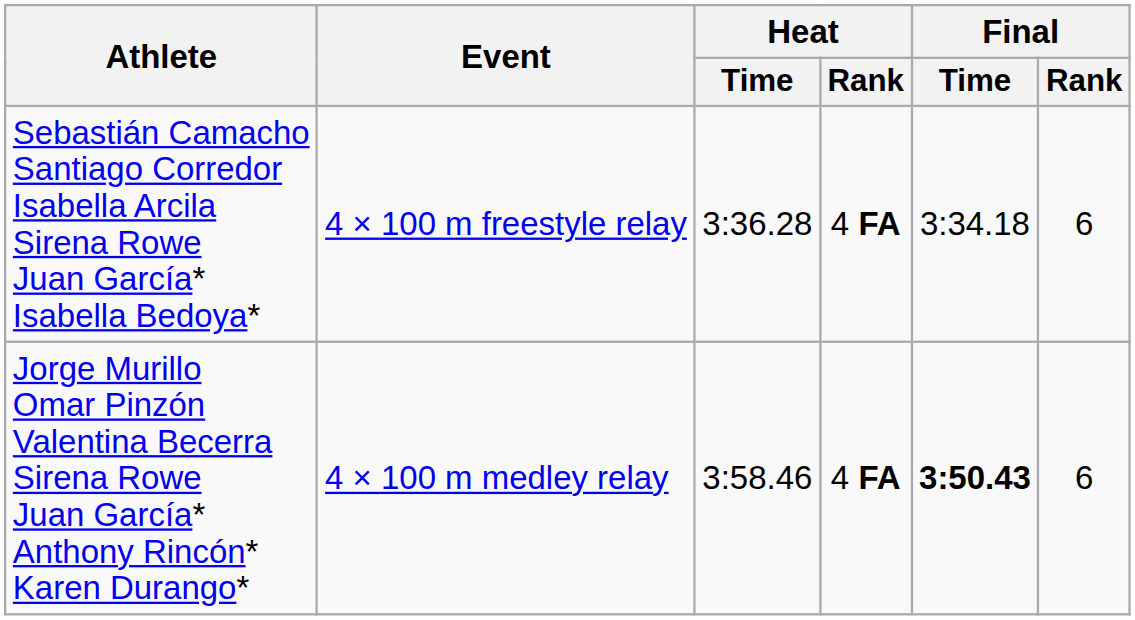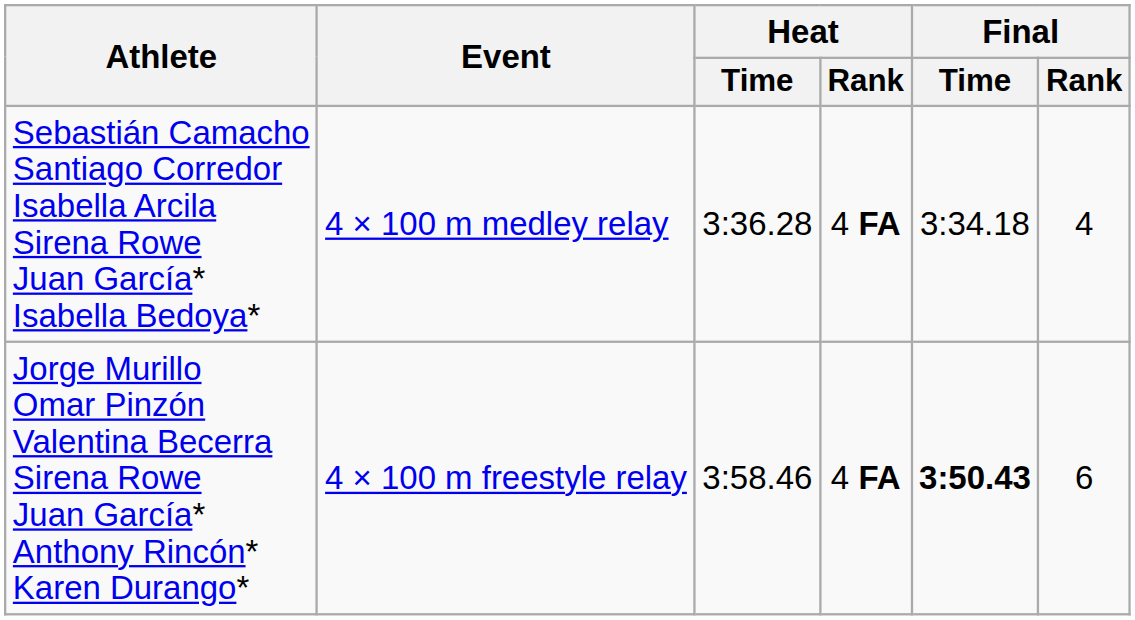(506, 224) 4 × 100 m freestyle relay -> (497, 224) 4 × 100 m medley relay
(1084, 224) 6 -> (1084, 224) 4
(497, 478) 4 × 100 m medley relay -> (506, 478) 4 × 100 m freestyle relay
